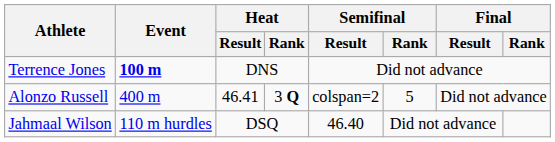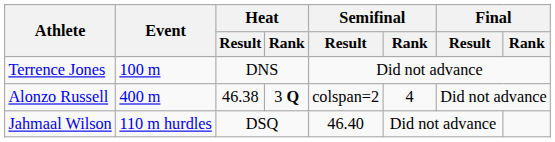(140, 70) bold -> (140, 70) normal
(240, 97) 46.41 -> (240, 97) 46.38
(410, 97) 5 -> (410, 97) 4
